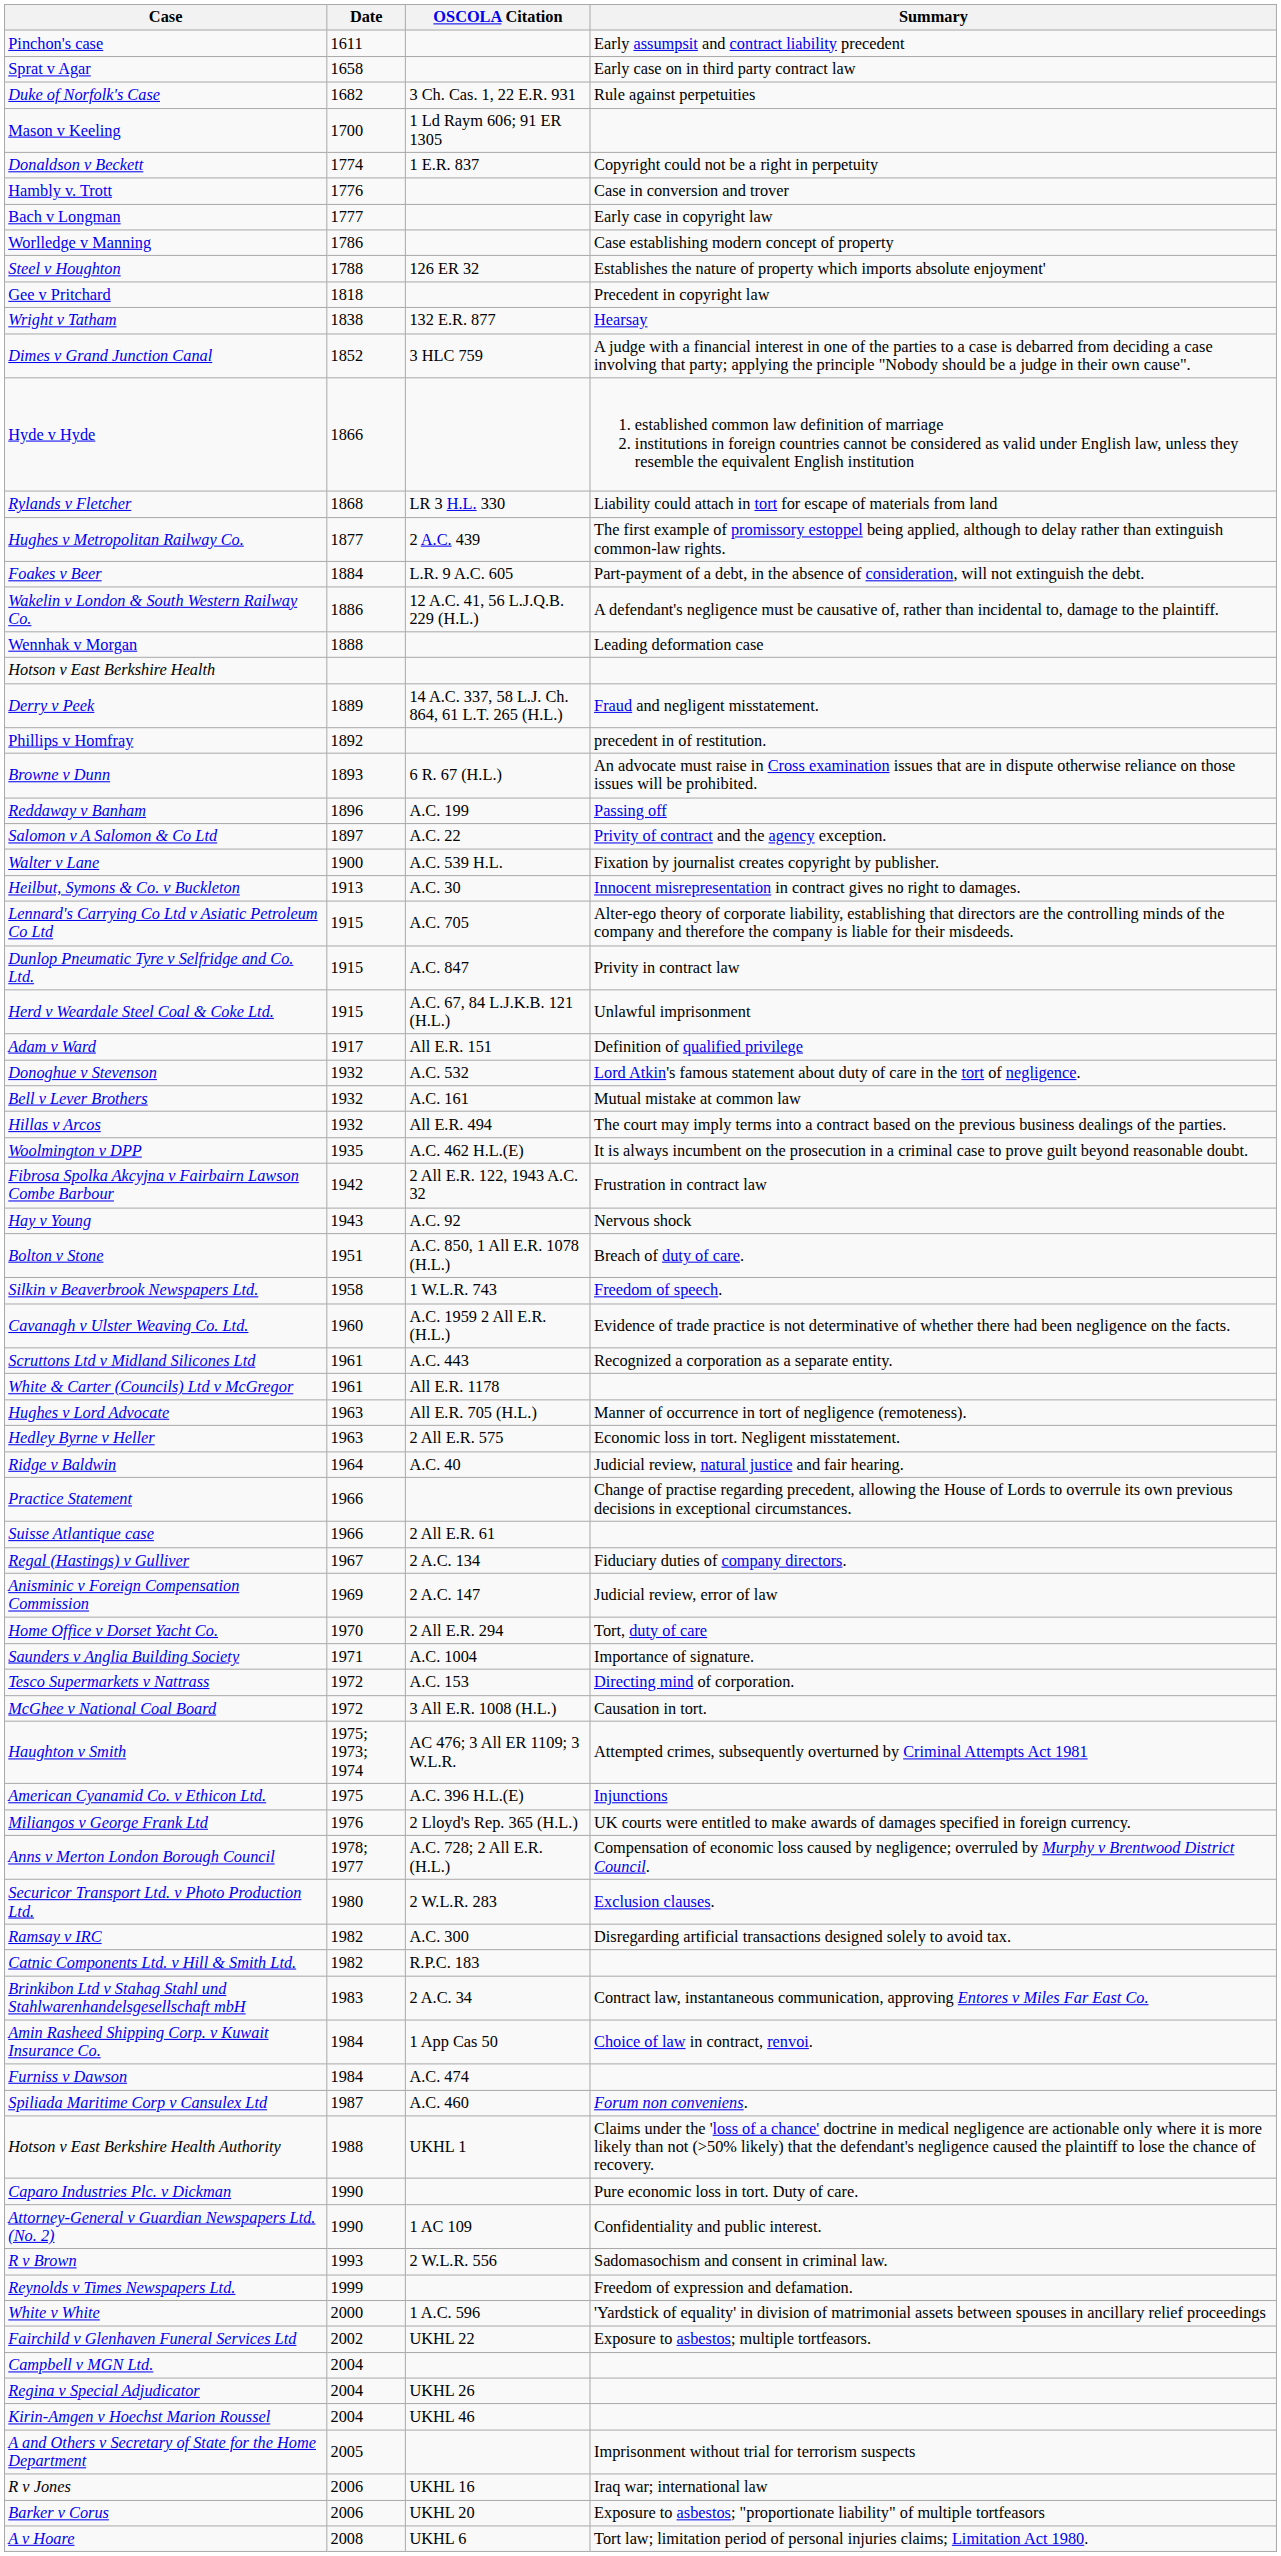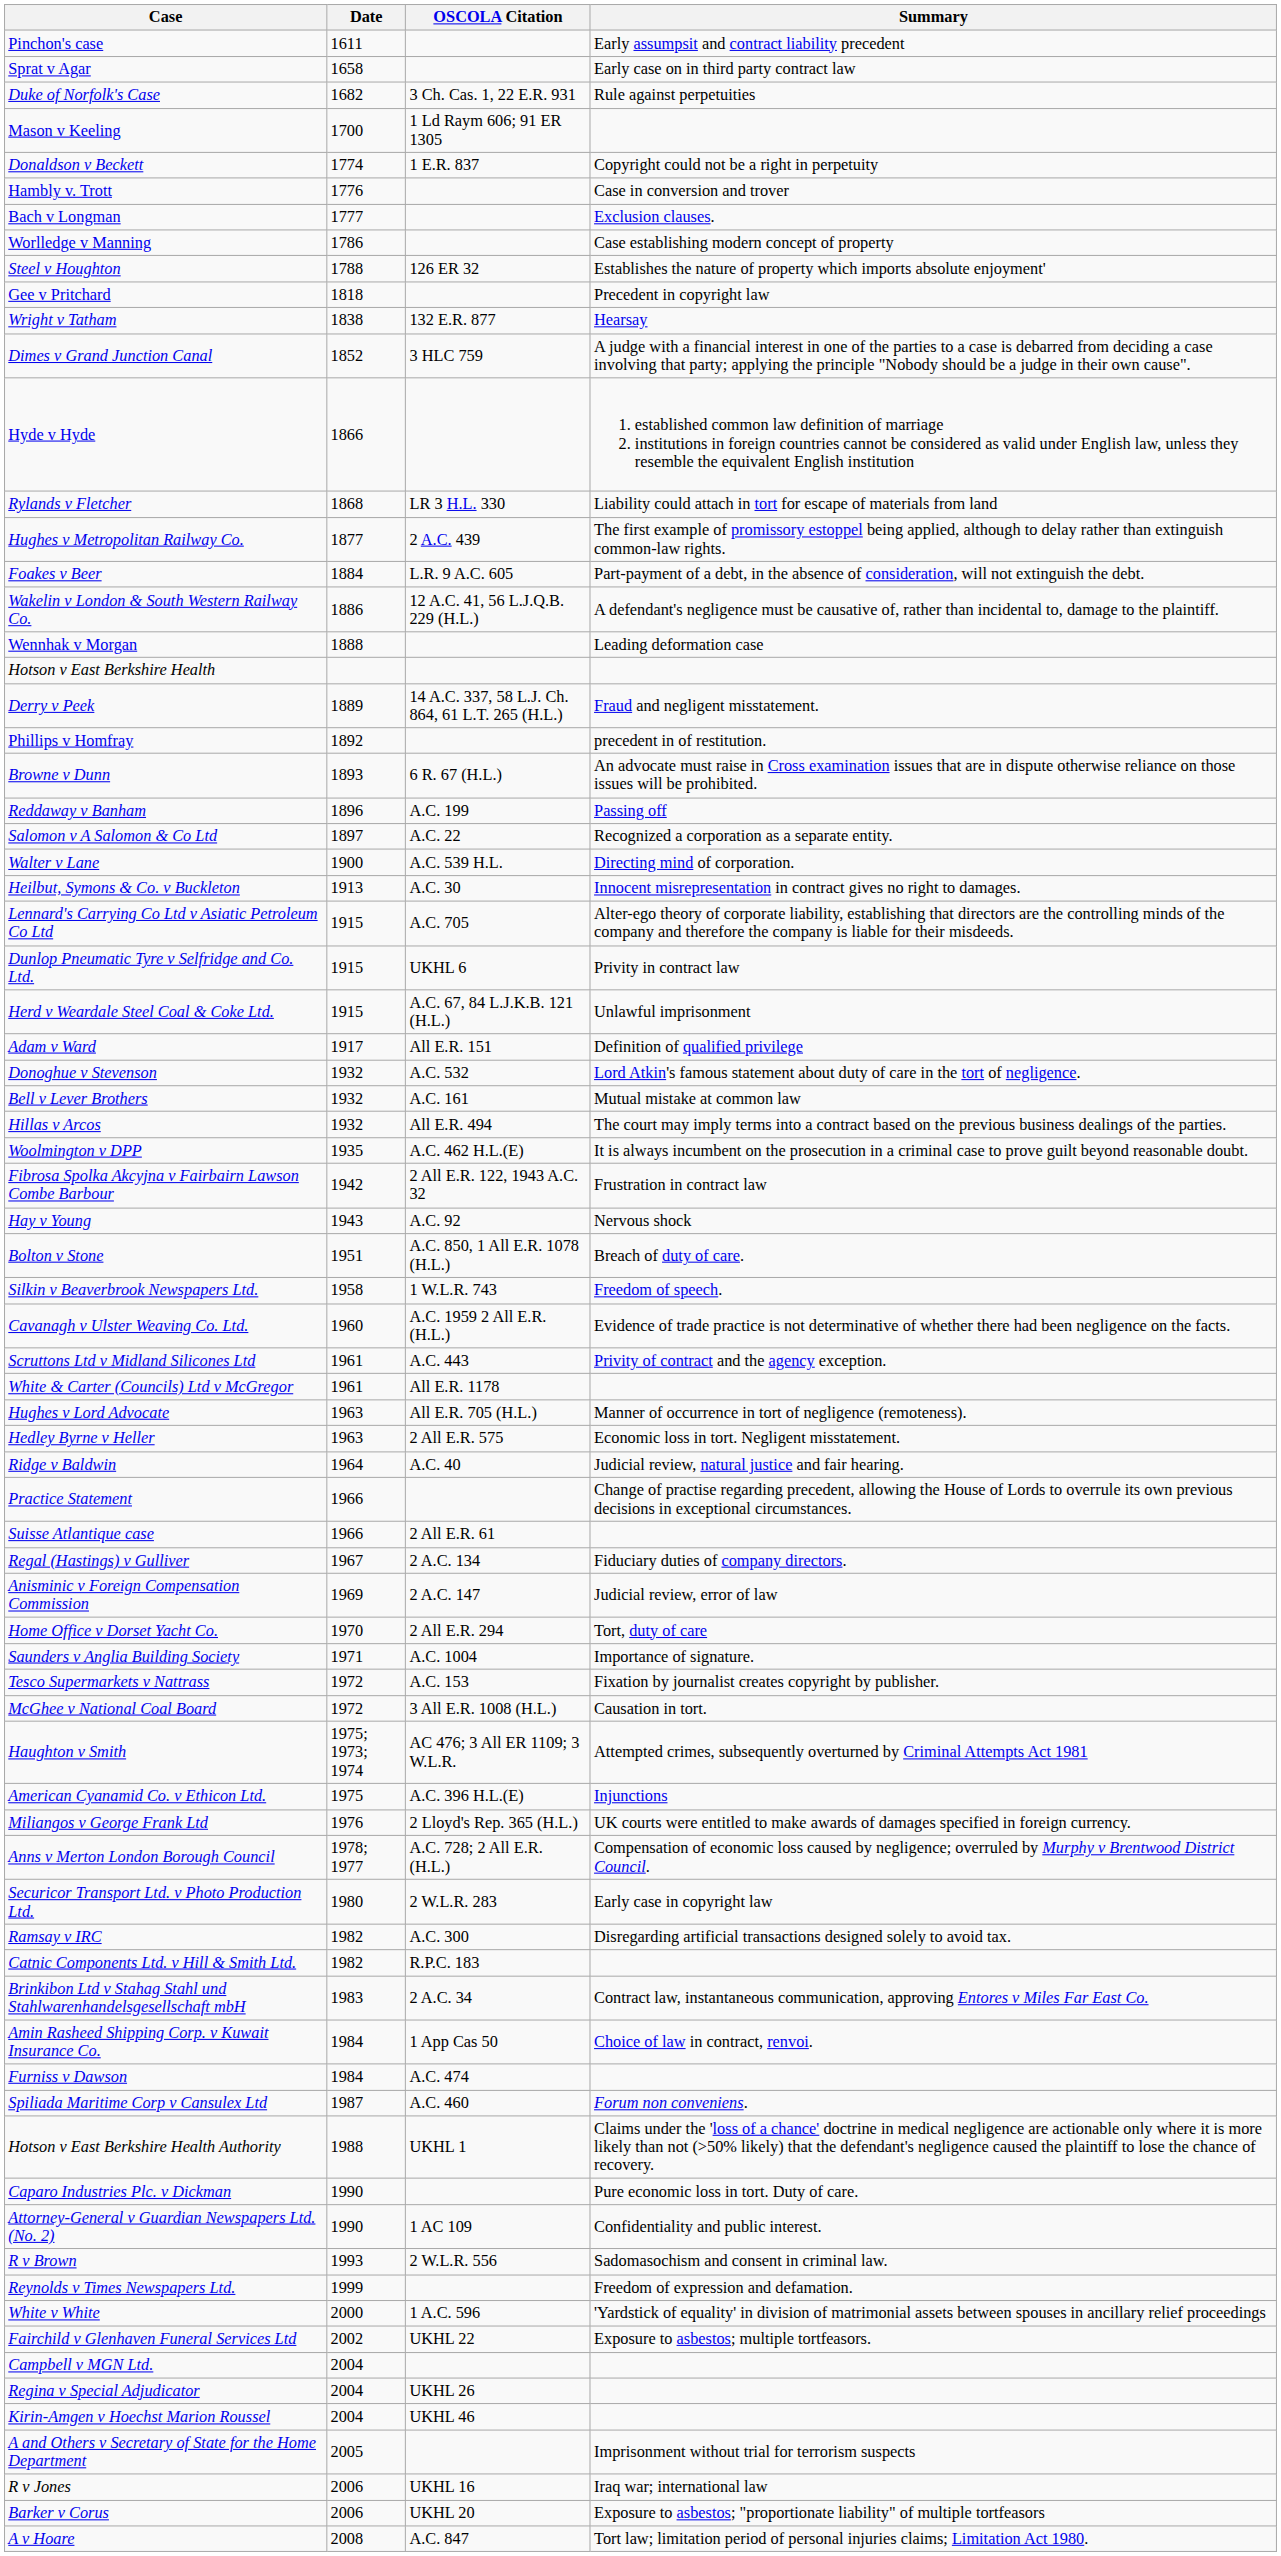(683, 216) Early case in copyright law -> (654, 216) Exclusion clauses.
(740, 836) Privity of contract and the agency exception. -> (743, 836) Recognized a corporation as a separate entity.
(767, 862) Fixation by journalist creates copyright by publisher. -> (694, 862) Directing mind of corporation.
(439, 967) A.C. 847 -> (438, 967) UKHL 6
(743, 1360) Recognized a corporation as a separate entity. -> (740, 1360) Privity of contract and the agency exception.
(694, 1682) Directing mind of corporation. -> (767, 1682) Fixation by journalist creates copyright by publisher.
(654, 1901) Exclusion clauses. -> (683, 1901) Early case in copyright law
(438, 2538) UKHL 6 -> (439, 2538) A.C. 847
